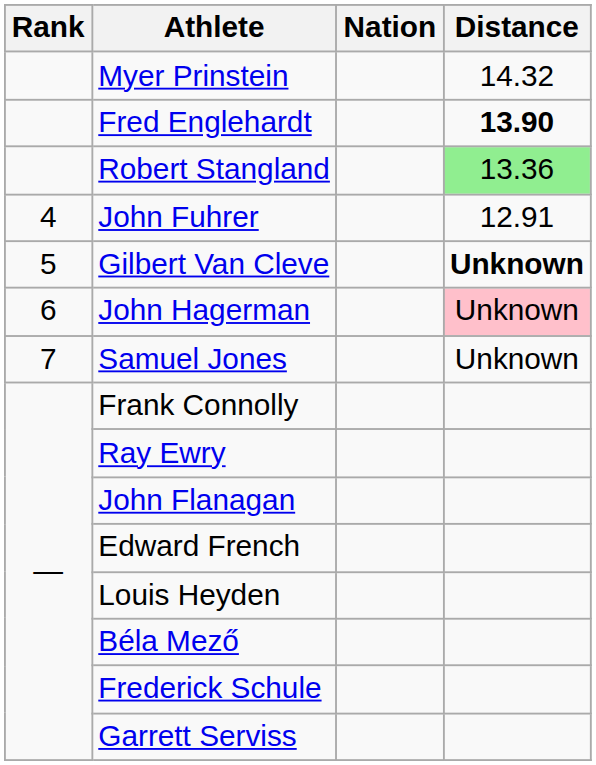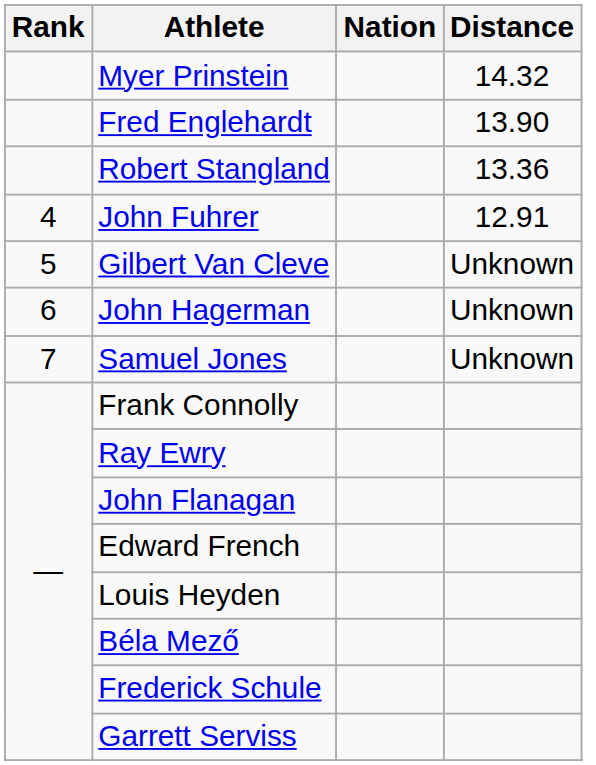(517, 122) bold -> (512, 122) normal
(517, 169) lightgreen background -> (512, 169) no background
(517, 264) bold -> (512, 264) normal
(517, 311) pink background -> (512, 311) no background
